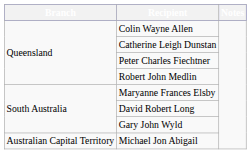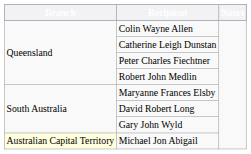(60, 141) no background -> (60, 141) lightyellow background
